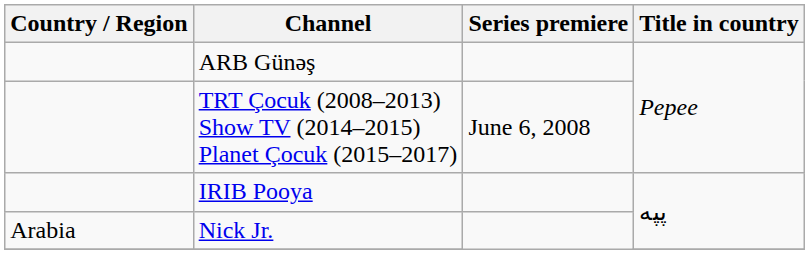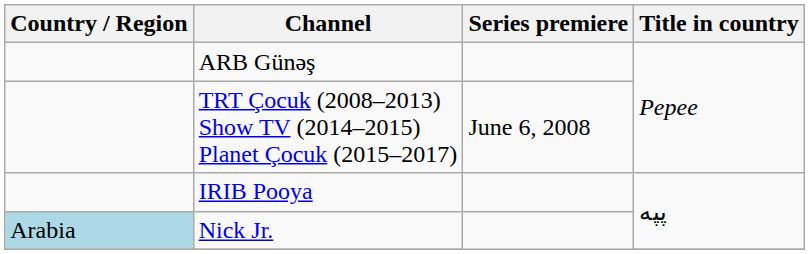(43, 229) no background -> (43, 229) lightblue background
